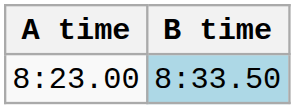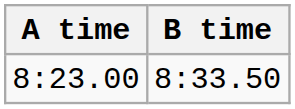(218, 79) lightblue background -> (218, 79) no background
